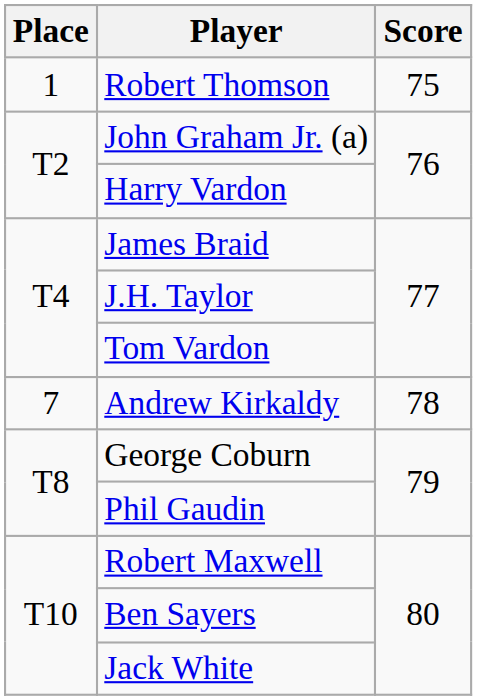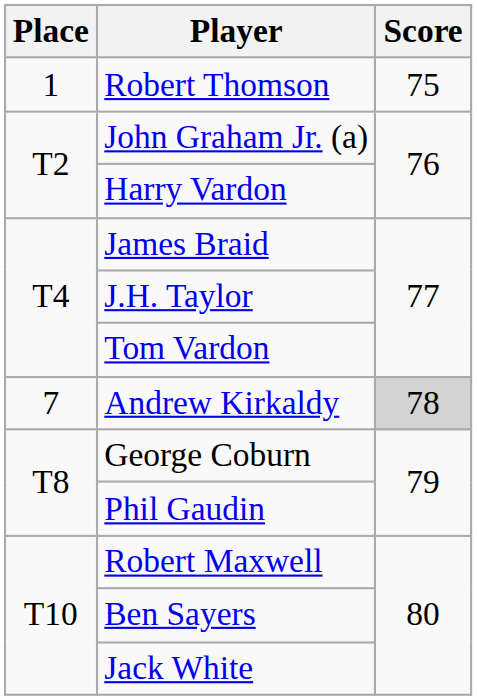(423, 402) no background -> (423, 402) lightgrey background
